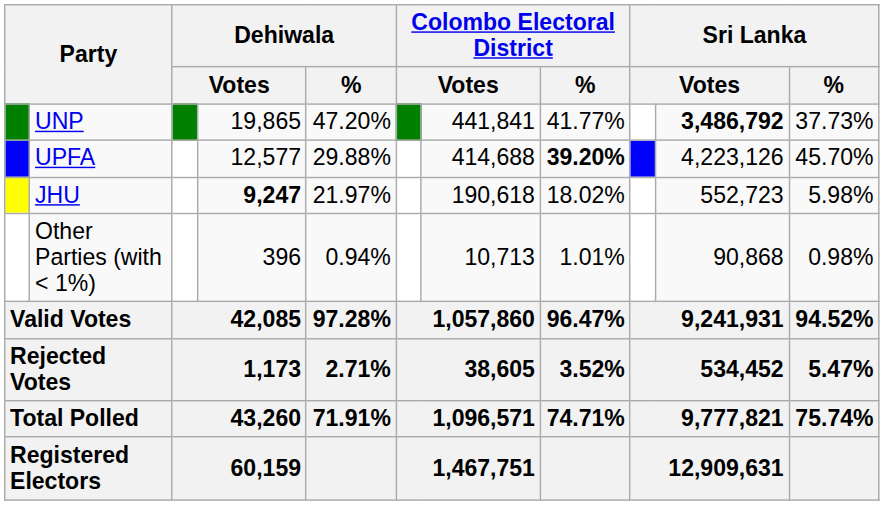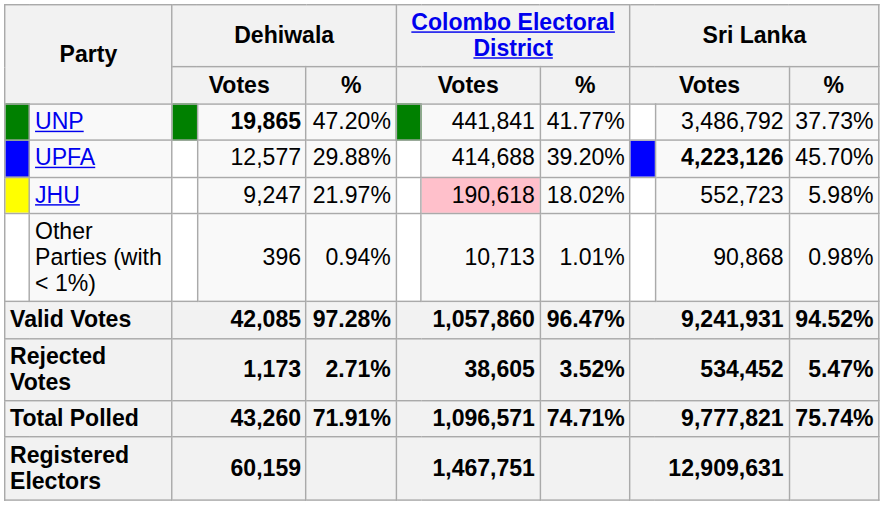(266, 121) normal -> (266, 121) bold
(732, 121) bold -> (732, 121) normal
(586, 158) bold -> (586, 158) normal
(732, 158) normal -> (732, 158) bold
(272, 194) bold -> (272, 194) normal
(493, 194) no background -> (493, 194) pink background
